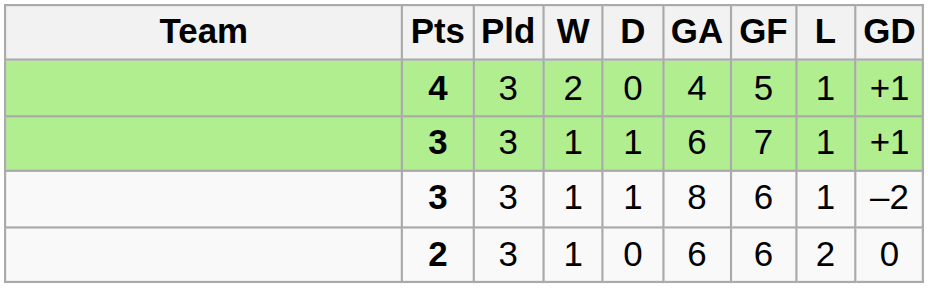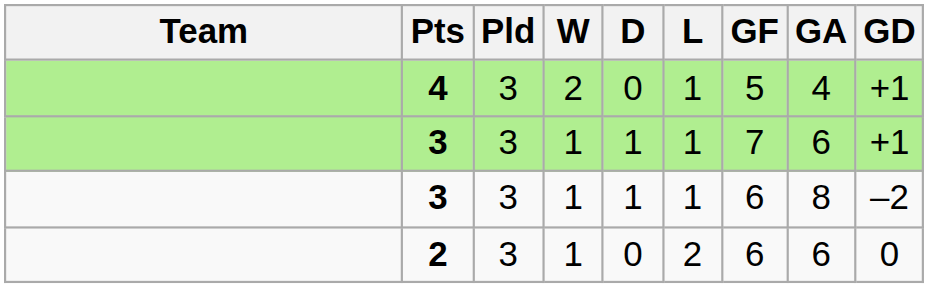columns swapped: (825, 32) <-> (697, 32)
